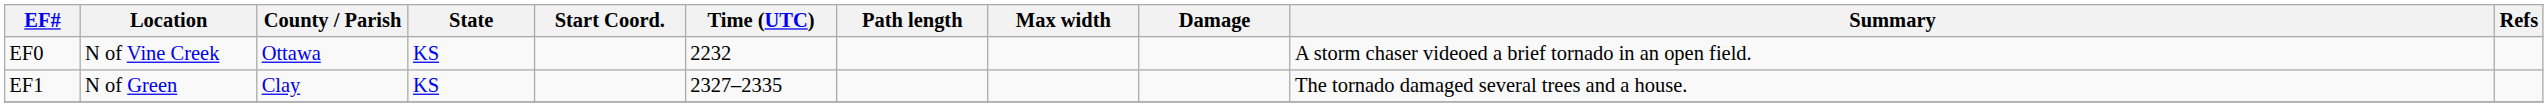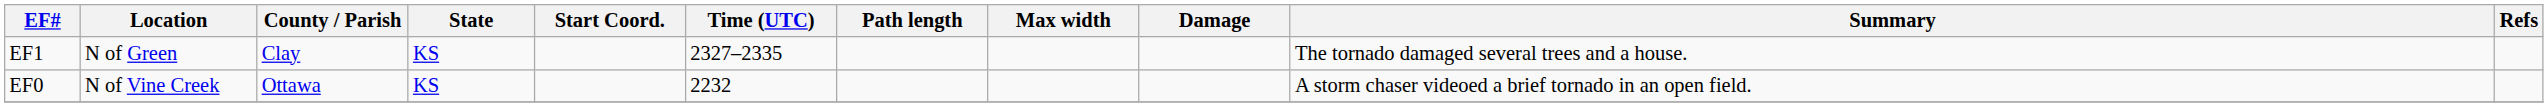rows swapped: (26, 53) <-> (26, 85)
